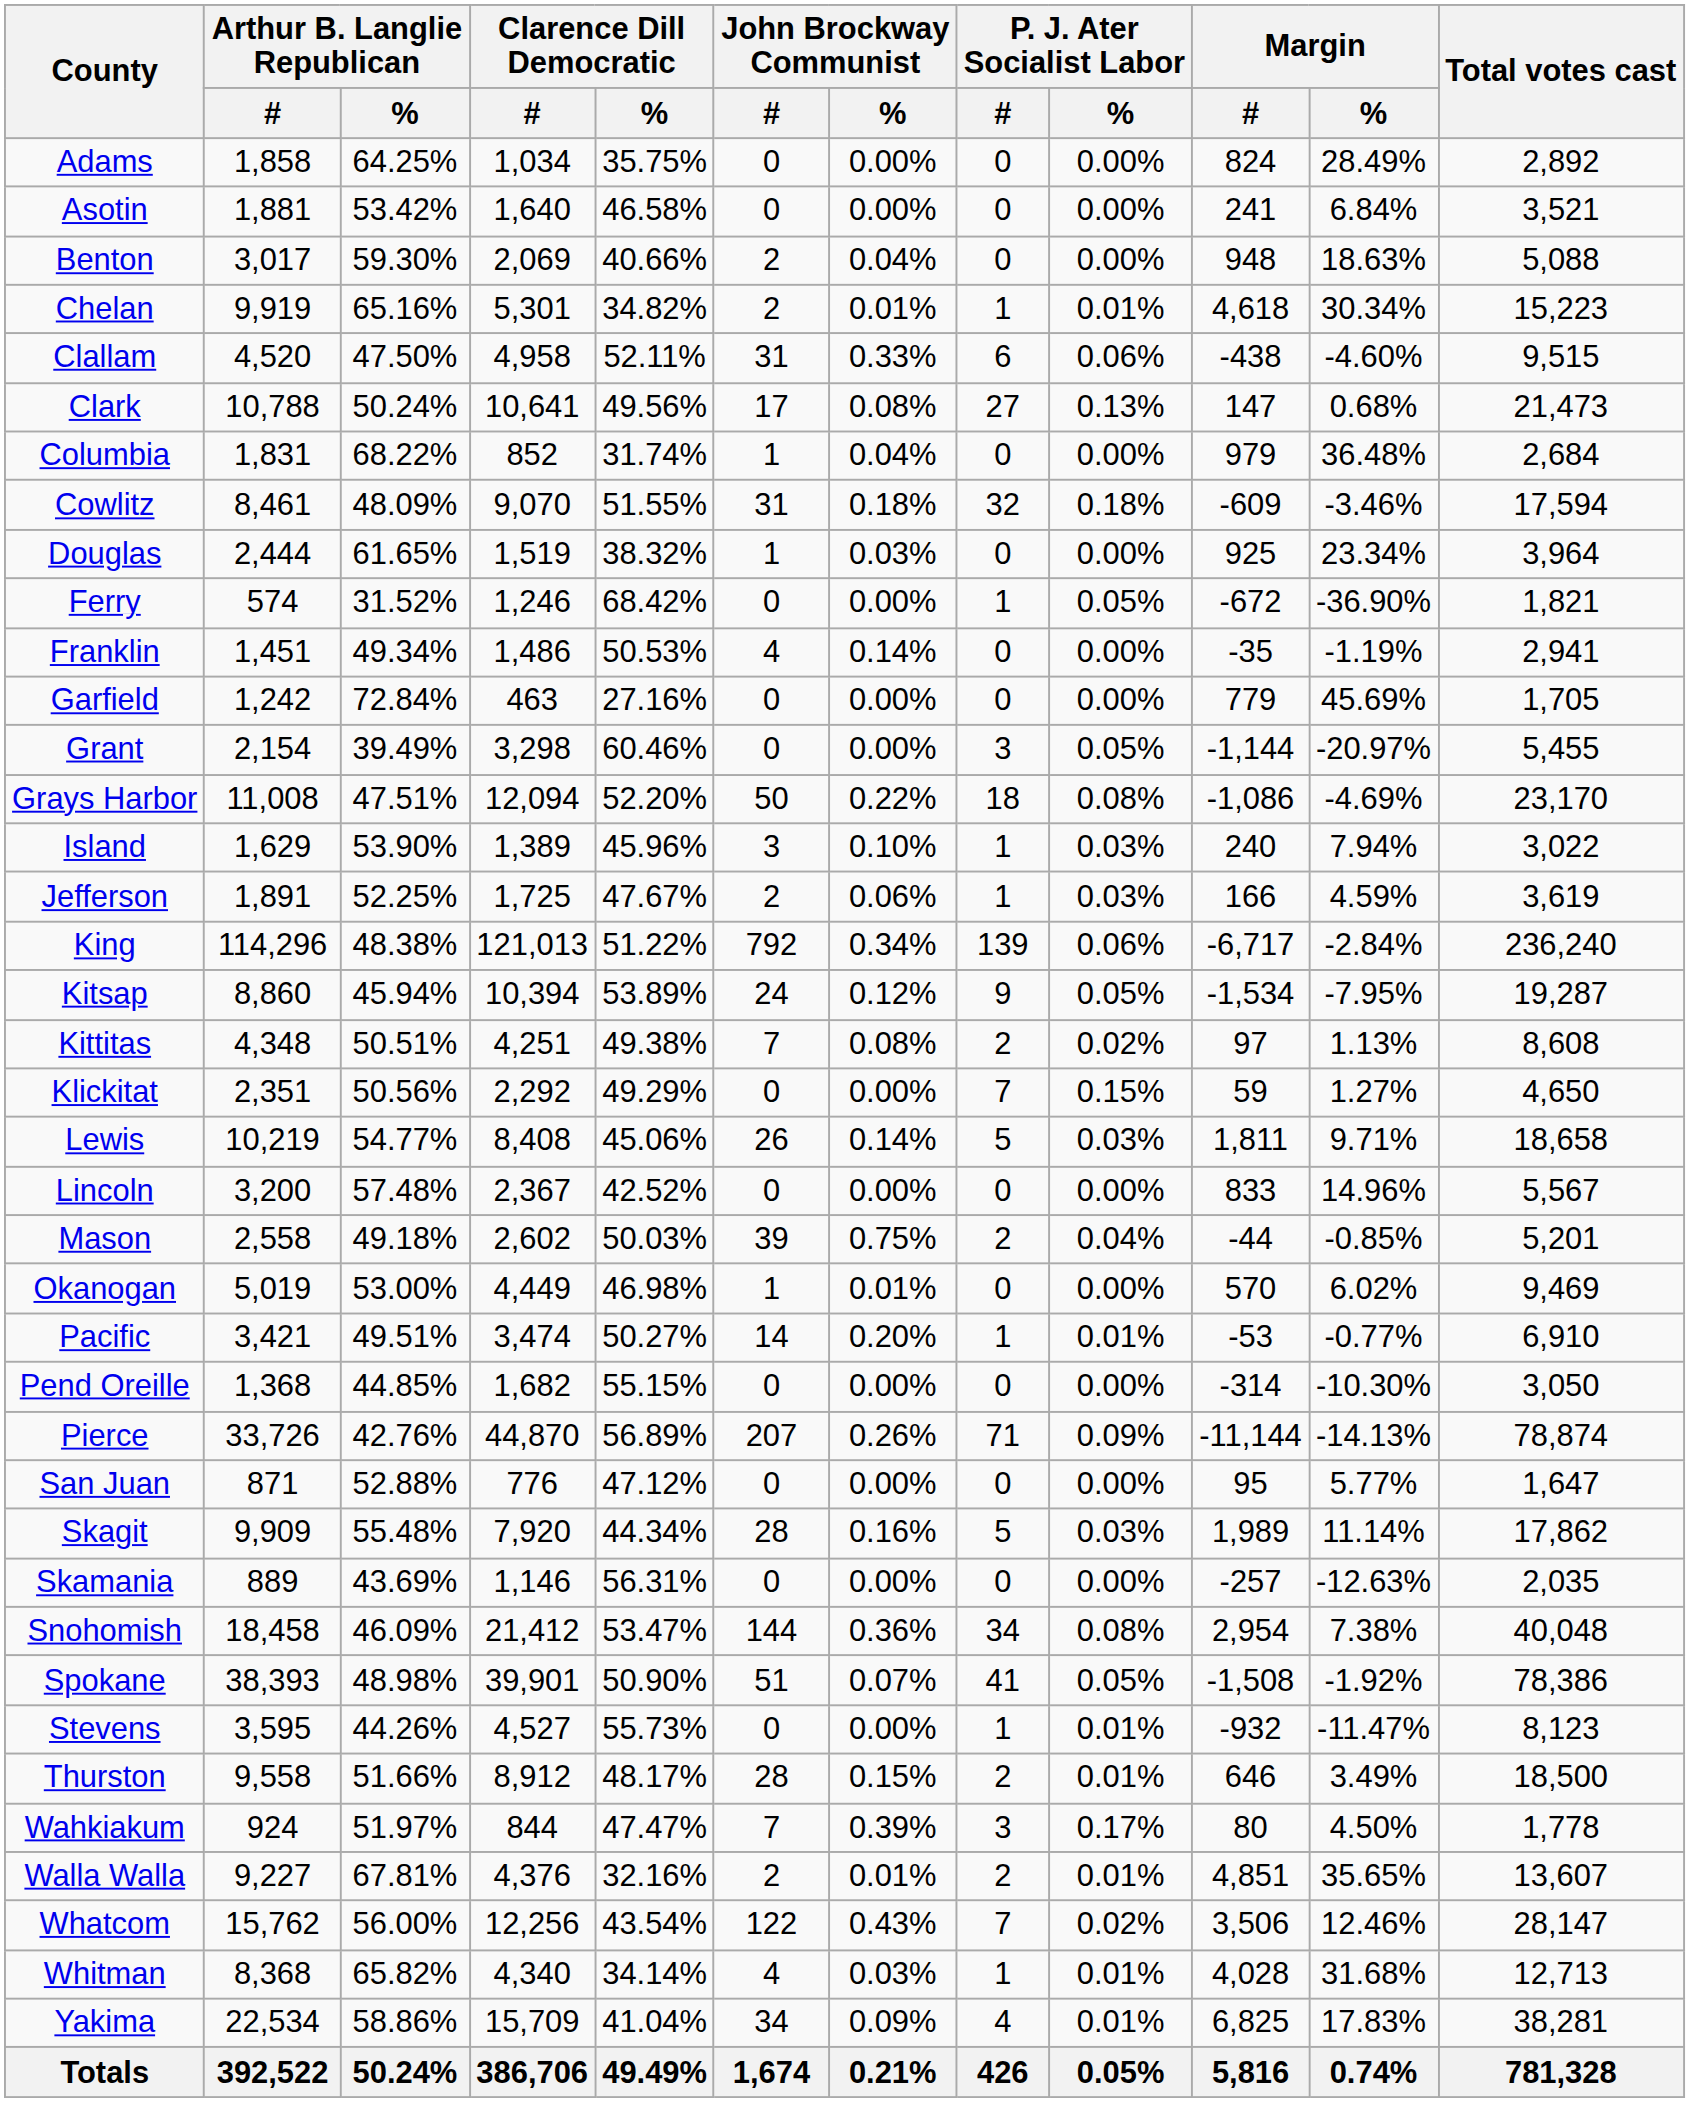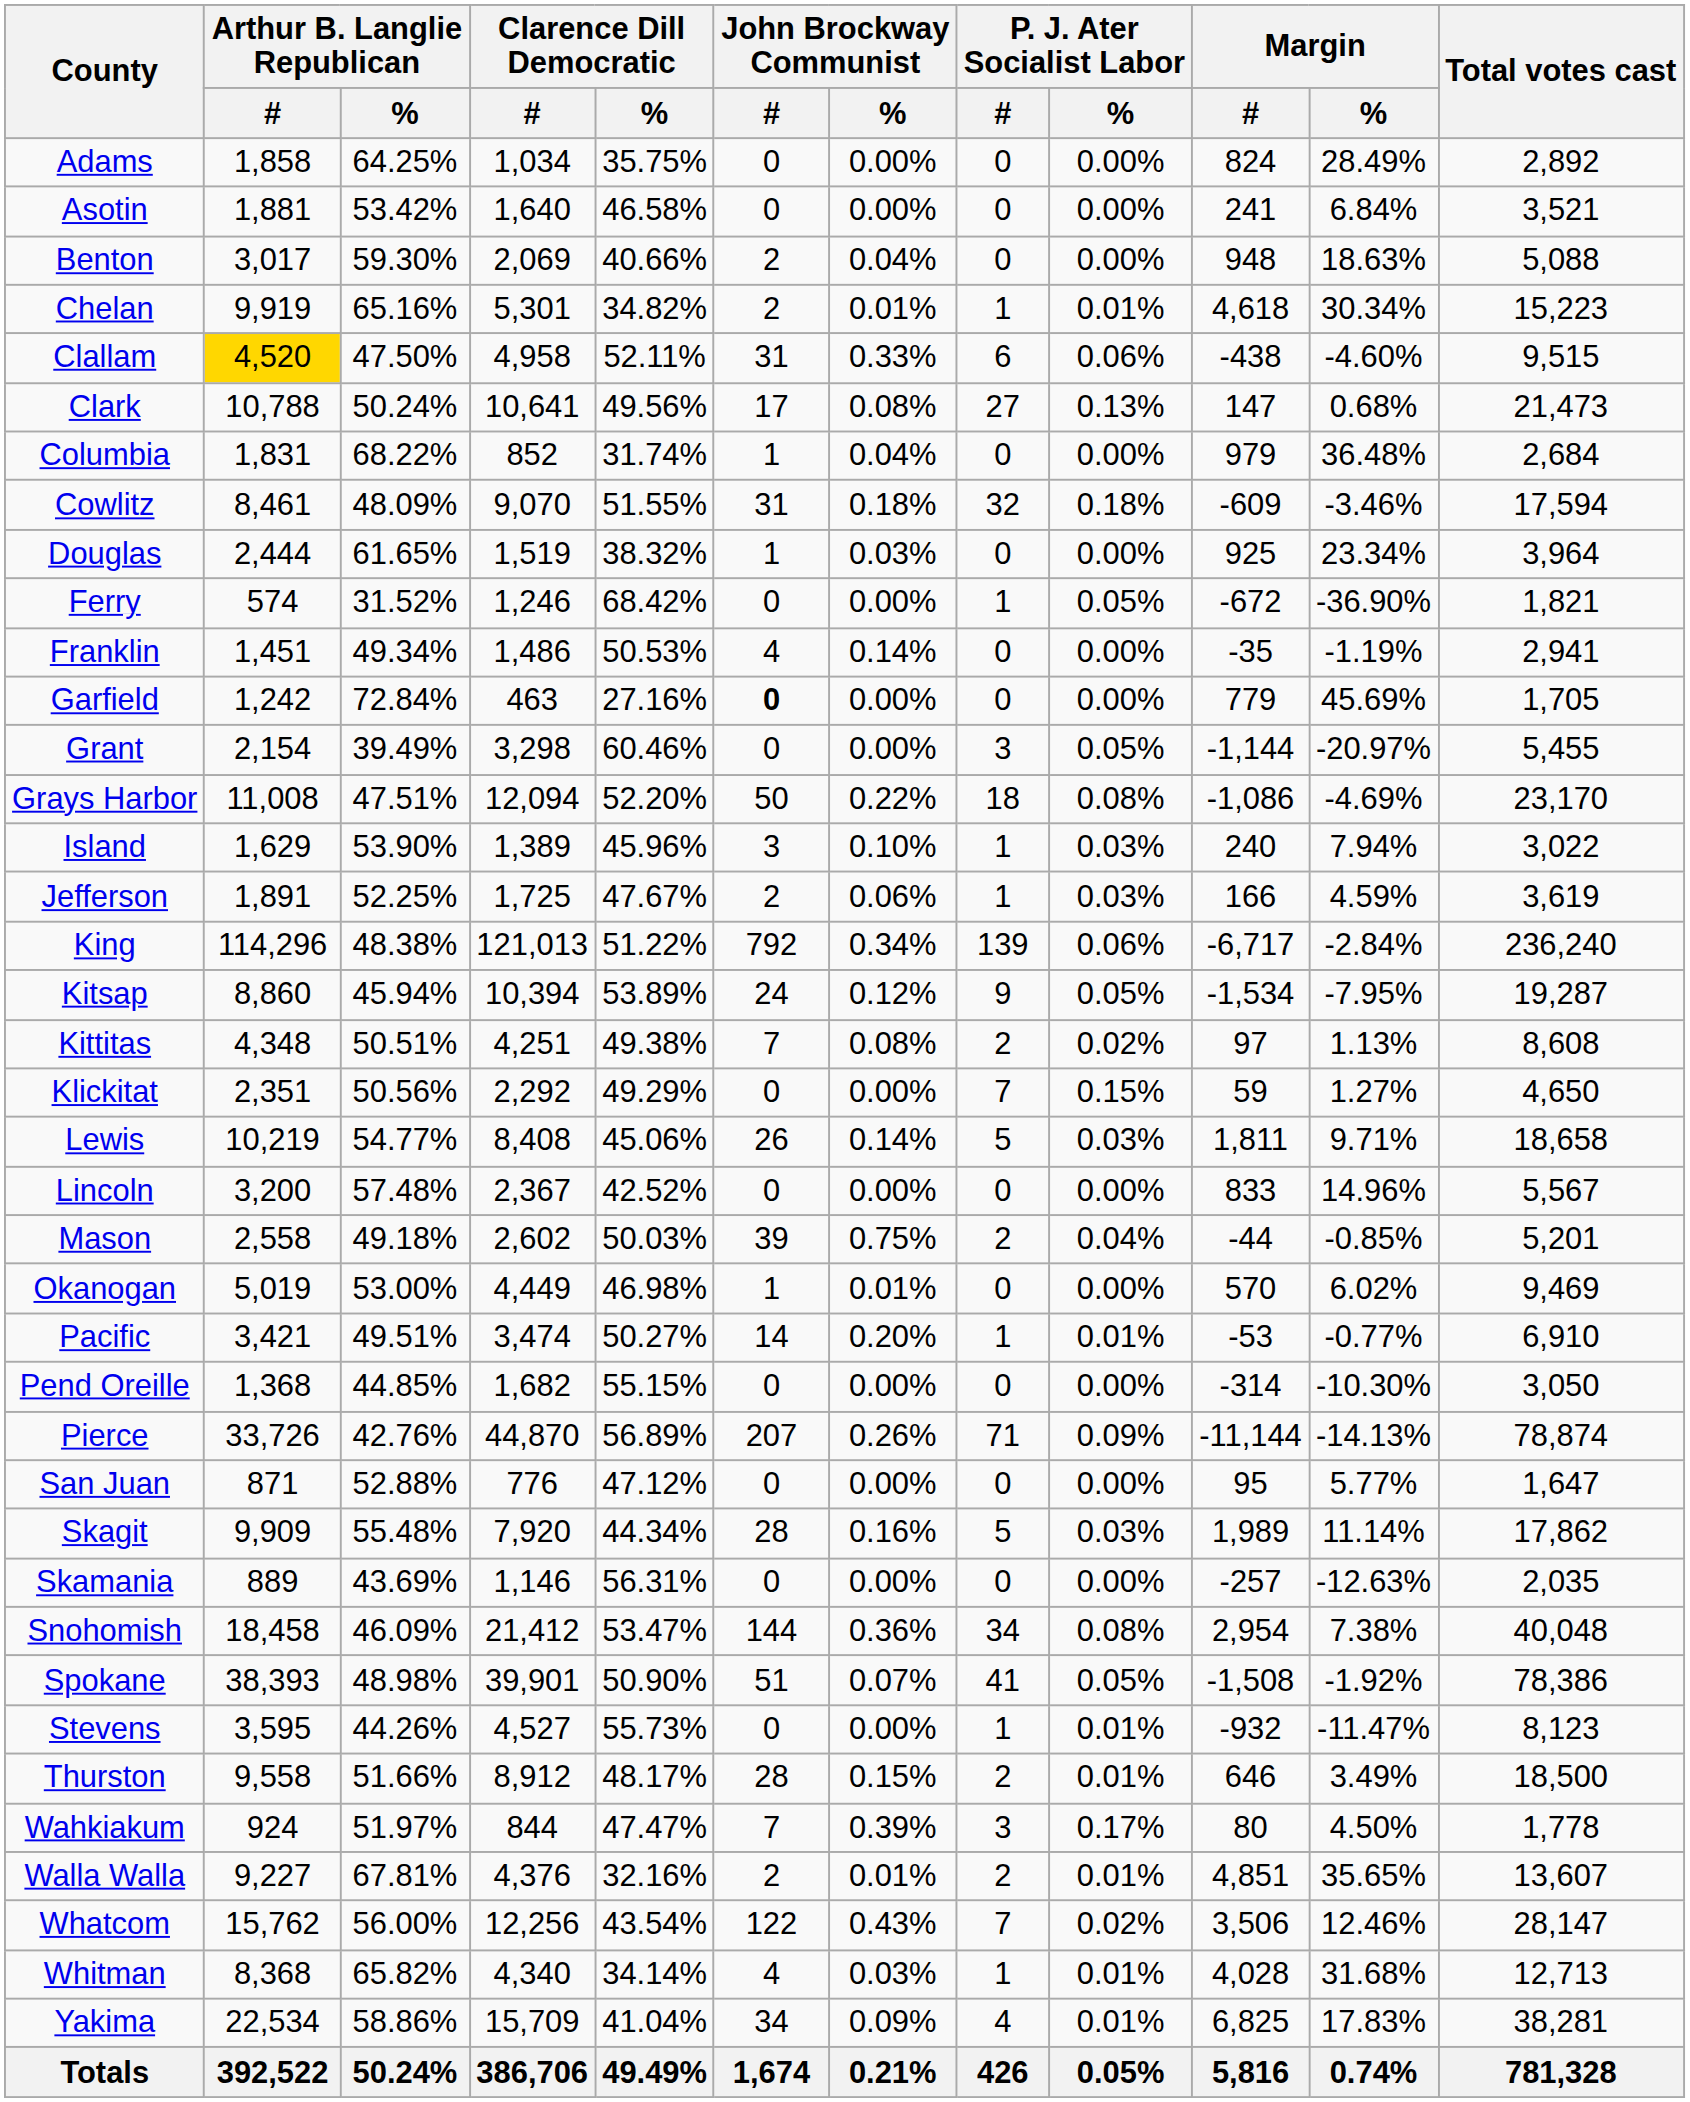(273, 357) no background -> (273, 357) gold background
(771, 700) normal -> (771, 700) bold
